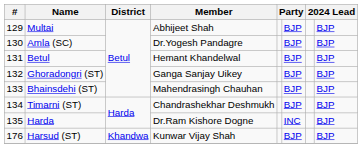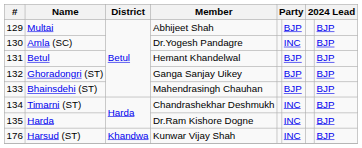(293, 43) BJP -> (292, 43) INC
(293, 105) BJP -> (292, 105) INC
(293, 136) BJP -> (292, 136) INC
